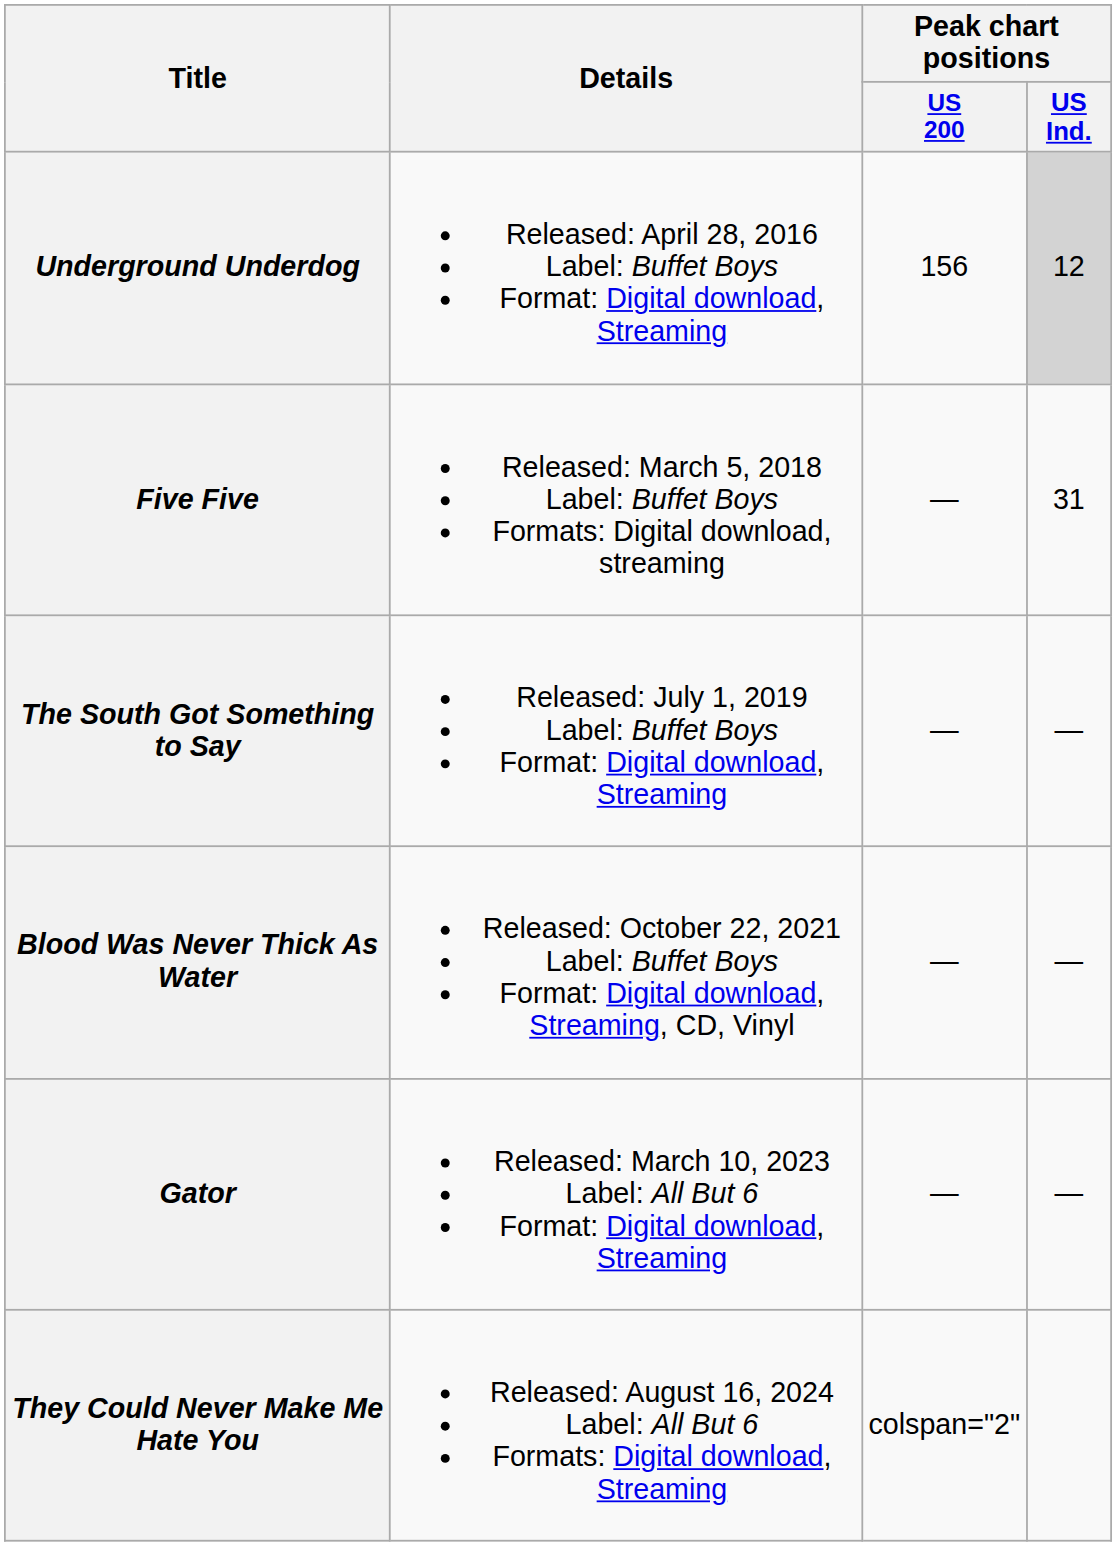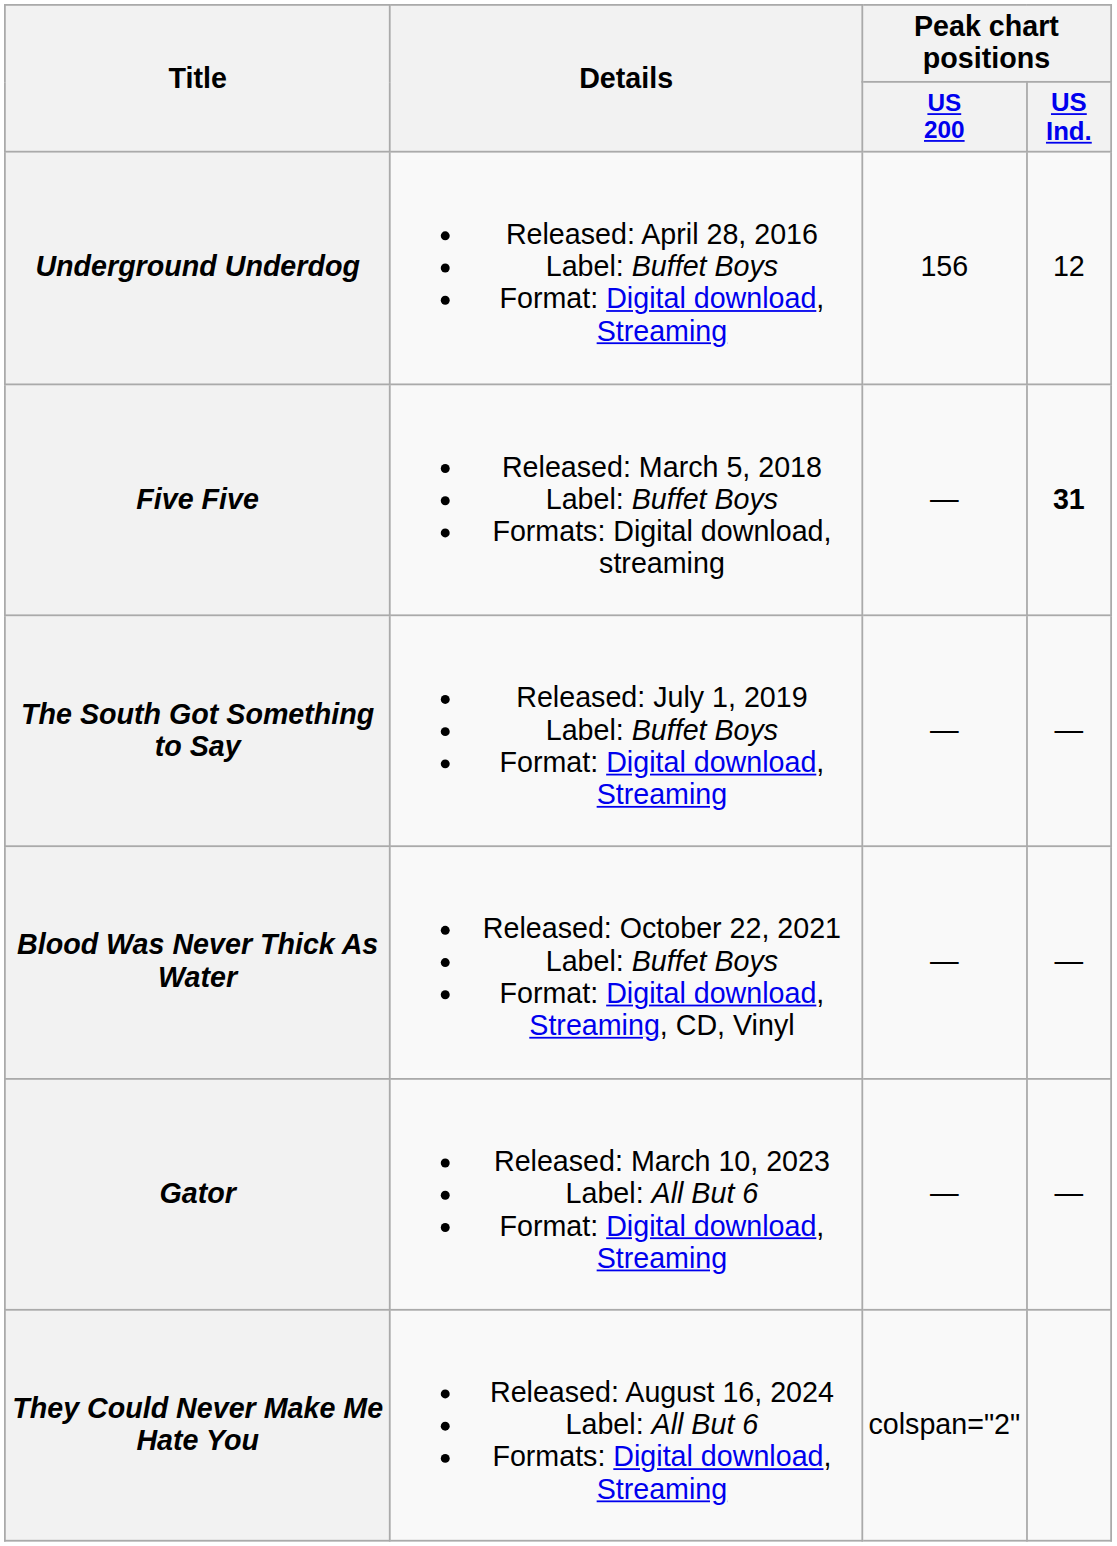(1069, 267) lightgrey background -> (1069, 267) no background
(1069, 498) normal -> (1069, 498) bold
